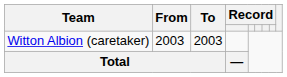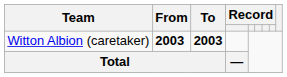(170, 41) normal -> (170, 41) bold
(208, 41) normal -> (208, 41) bold
